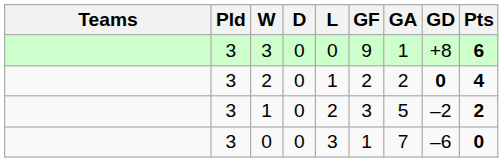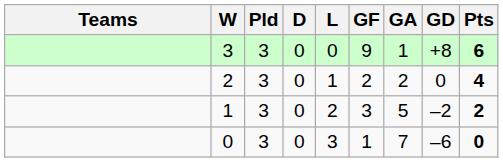columns swapped: (231, 19) <-> (267, 19)
(441, 80) bold -> (441, 80) normal
